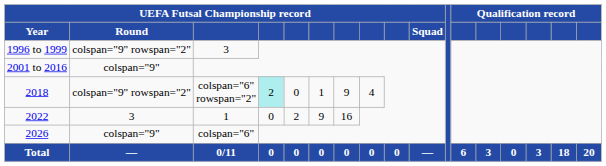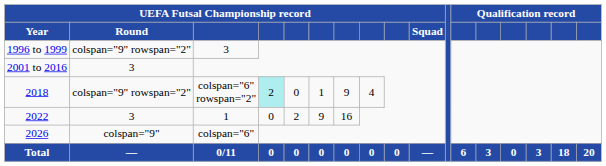(132, 67) colspan="9" -> (132, 67) 3
